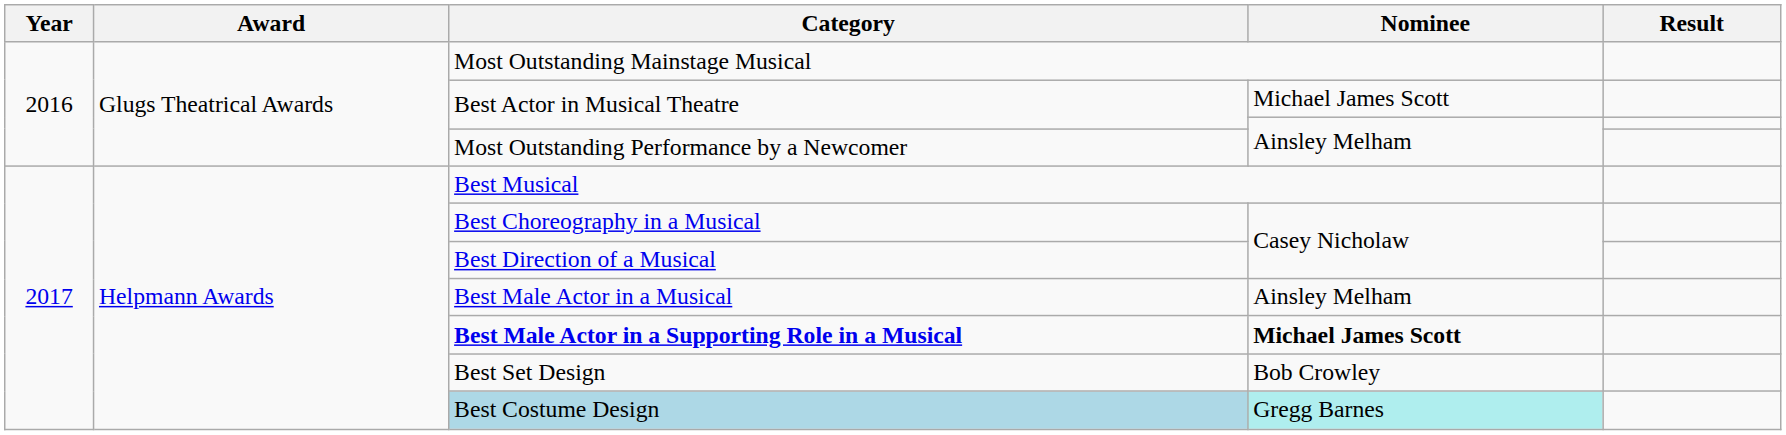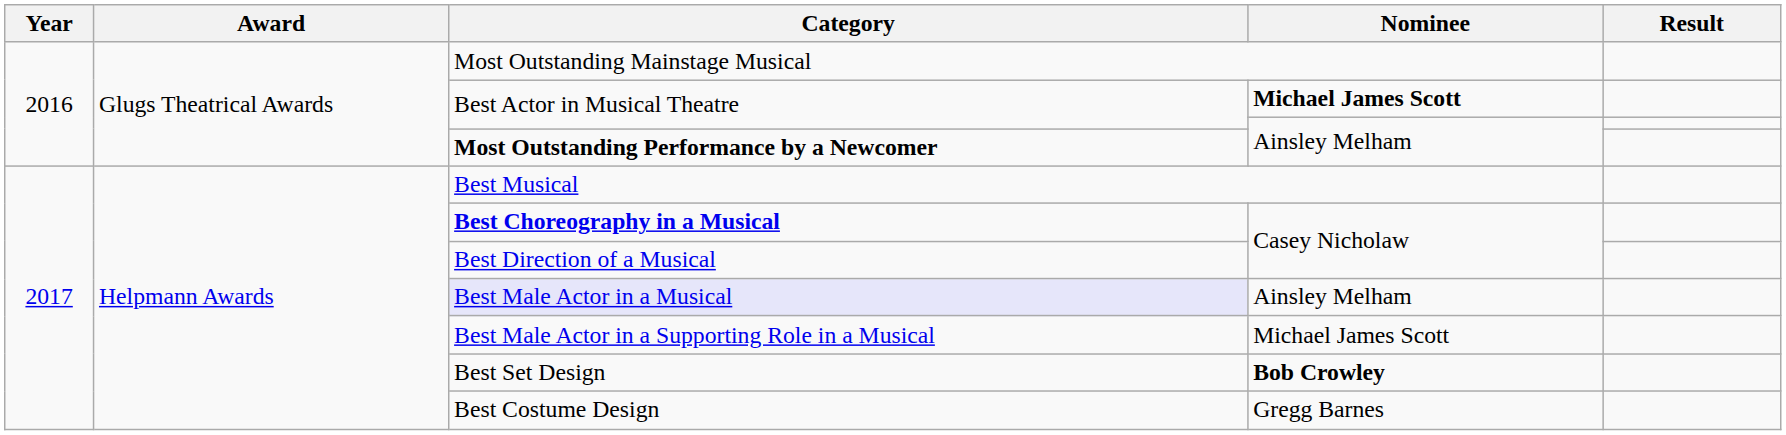(1351, 98) normal -> (1357, 98) bold
(681, 146) normal -> (696, 146) bold
(607, 221) normal -> (617, 221) bold
(593, 297) no background -> (593, 297) lavender background
(708, 334) bold -> (694, 334) normal
(1357, 334) bold -> (1351, 334) normal
(1317, 372) normal -> (1319, 372) bold
(557, 409) lightblue background -> (557, 409) no background
(1319, 409) paleturquoise background -> (1319, 409) no background
